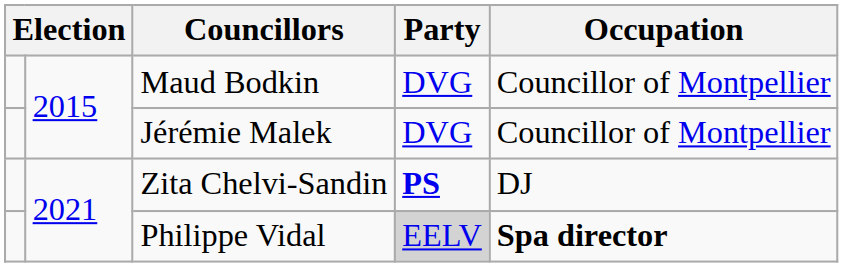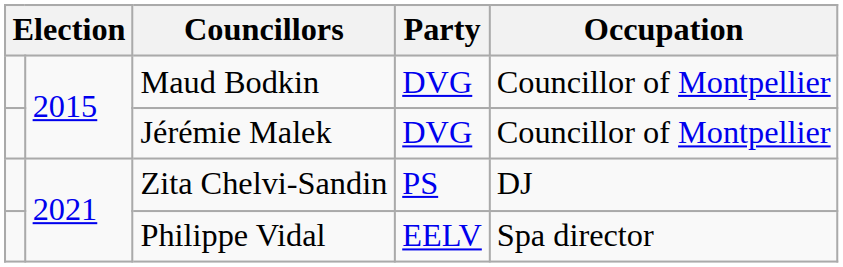(421, 183) bold -> (420, 183) normal
(442, 235) lightgrey background -> (442, 235) no background
(582, 235) bold -> (575, 235) normal
